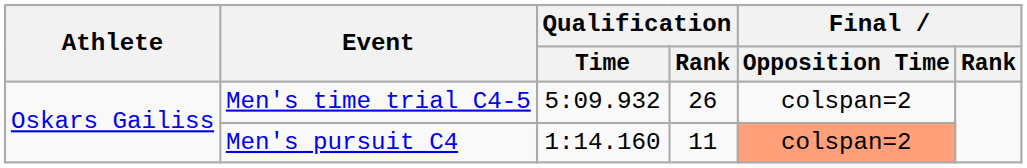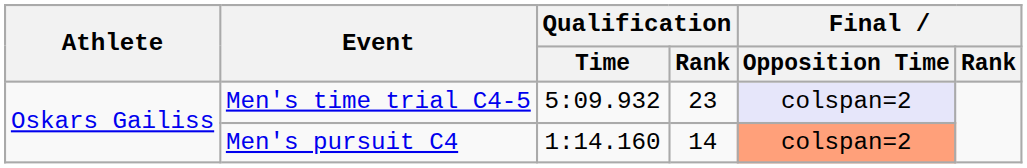(703, 102) 26 -> (703, 102) 23
(846, 102) no background -> (846, 102) lavender background
(703, 143) 11 -> (703, 143) 14
